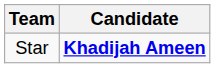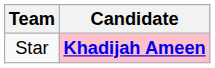(135, 47) no background -> (135, 47) pink background
